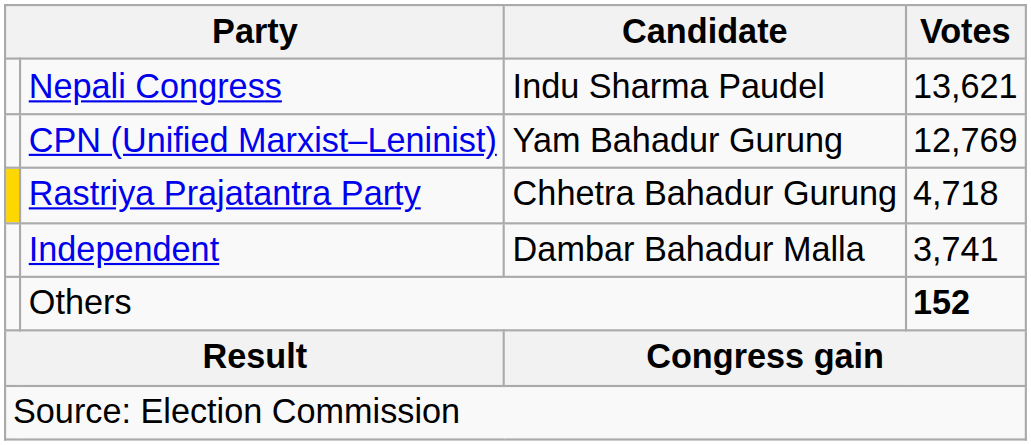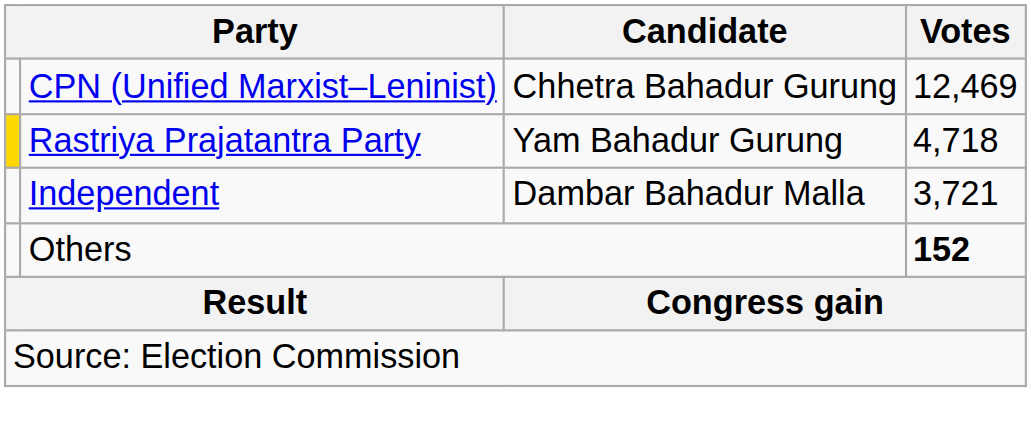- row: (155, 85)
(678, 140) Yam Bahadur Gurung -> (705, 85) Chhetra Bahadur Gurung
(965, 140) 12,769 -> (965, 85) 12,469
(705, 194) Chhetra Bahadur Gurung -> (678, 140) Yam Bahadur Gurung
(956, 248) 3,741 -> (956, 194) 3,721
